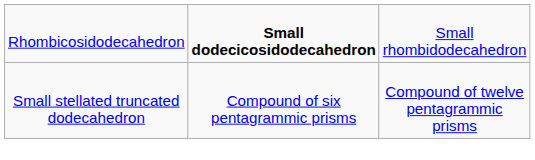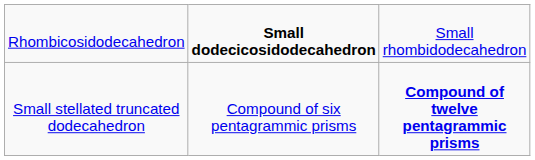(455, 109) normal -> (455, 117) bold
